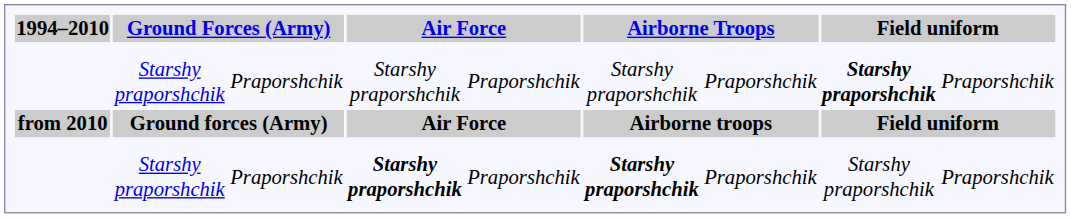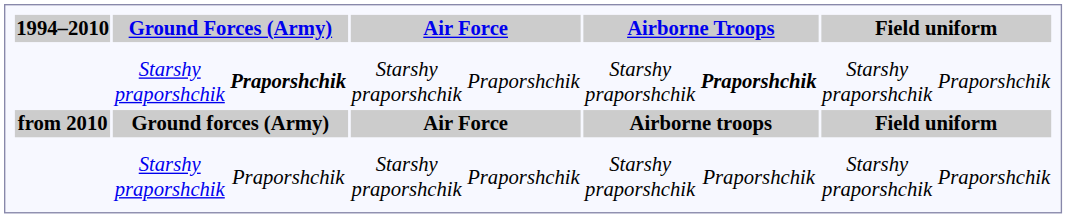(286, 81) normal -> (288, 81) bold
(760, 81) normal -> (759, 81) bold
(879, 81) bold -> (877, 81) normal
(405, 176) bold -> (407, 176) normal
(642, 176) bold -> (640, 176) normal
